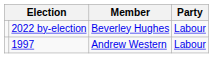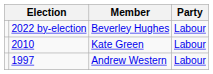+ row: (117, 45)
